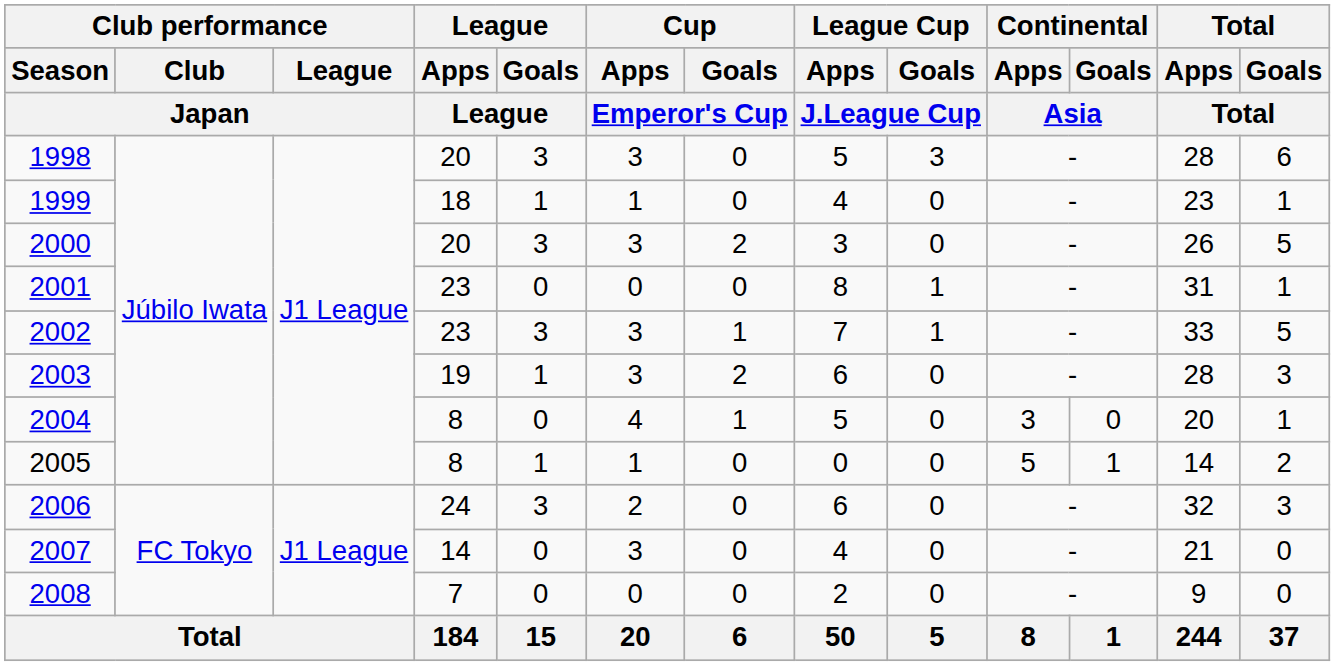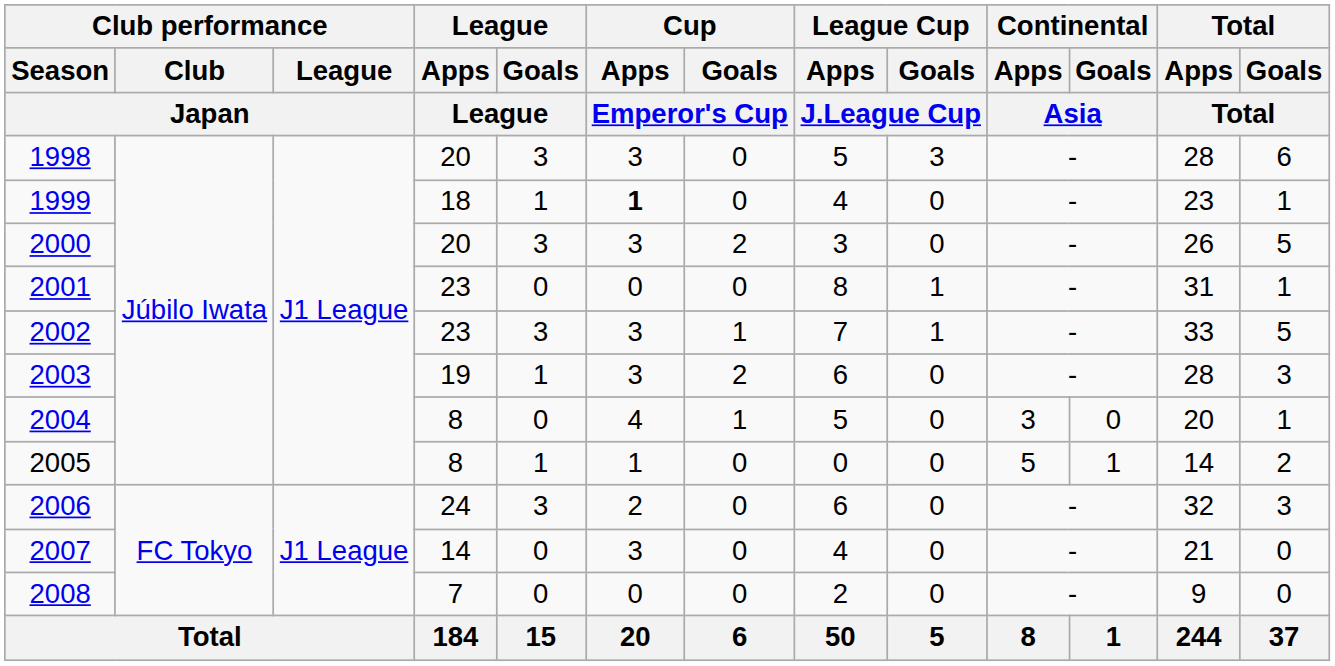(635, 200) normal -> (635, 200) bold
